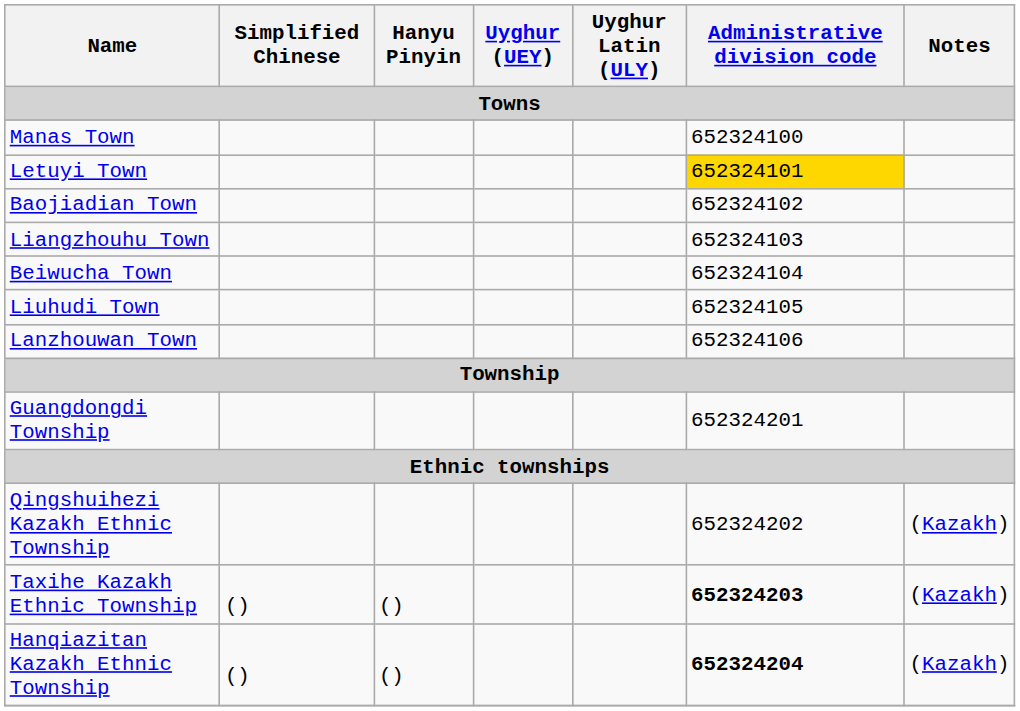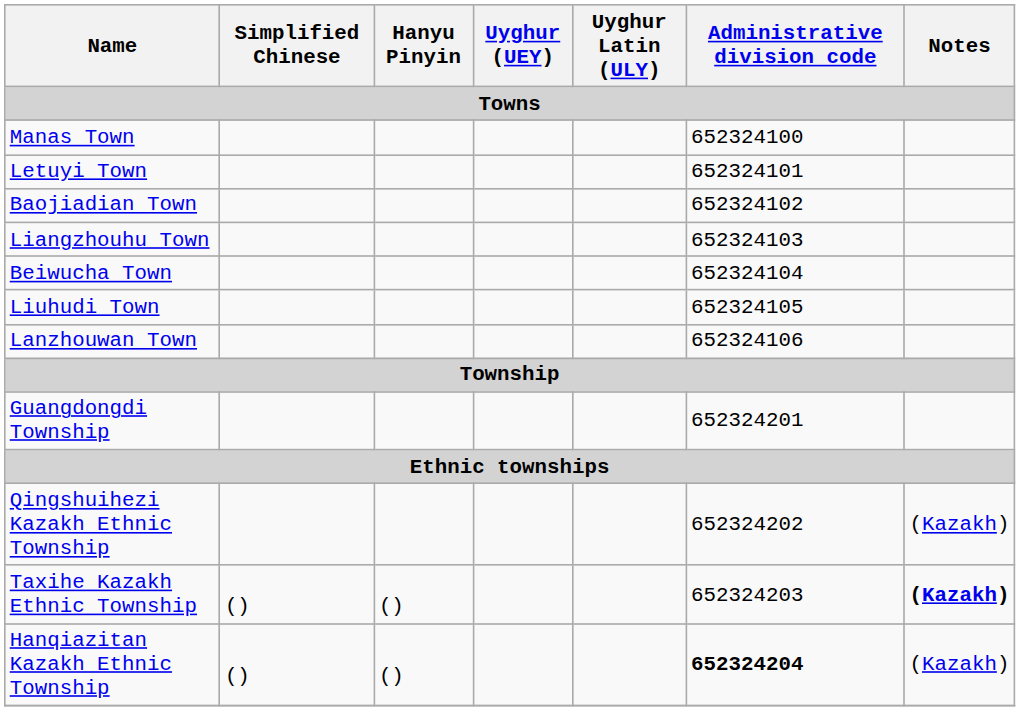(747, 171) gold background -> (747, 171) no background
(747, 594) bold -> (747, 594) normal
(959, 594) normal -> (959, 594) bold
